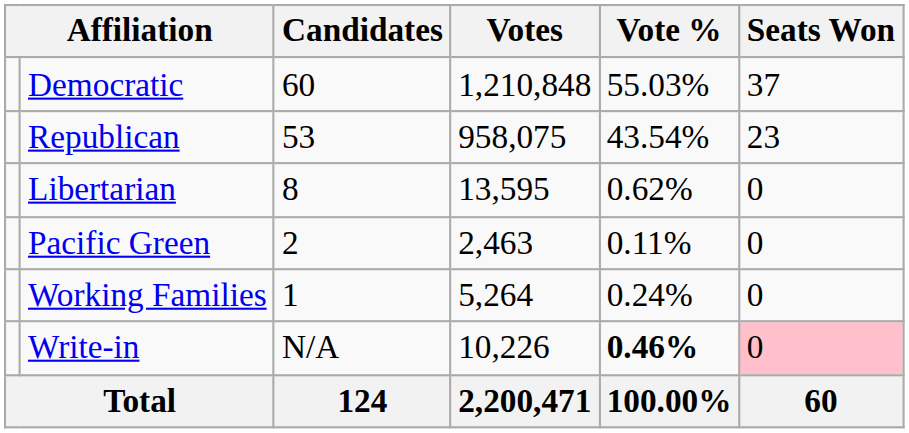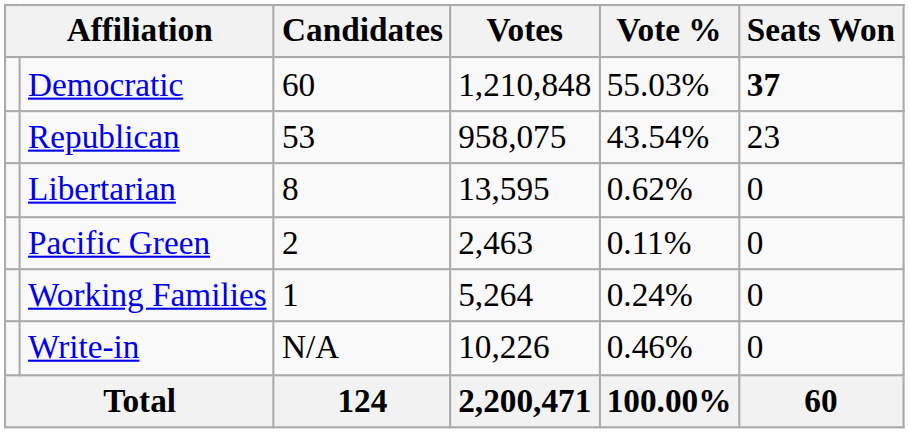(763, 83) normal -> (763, 83) bold
(652, 347) bold -> (650, 347) normal
(755, 347) pink background -> (755, 347) no background
